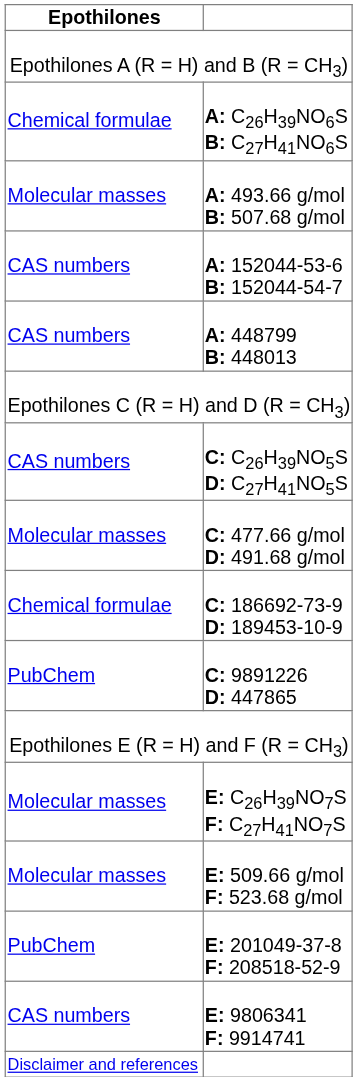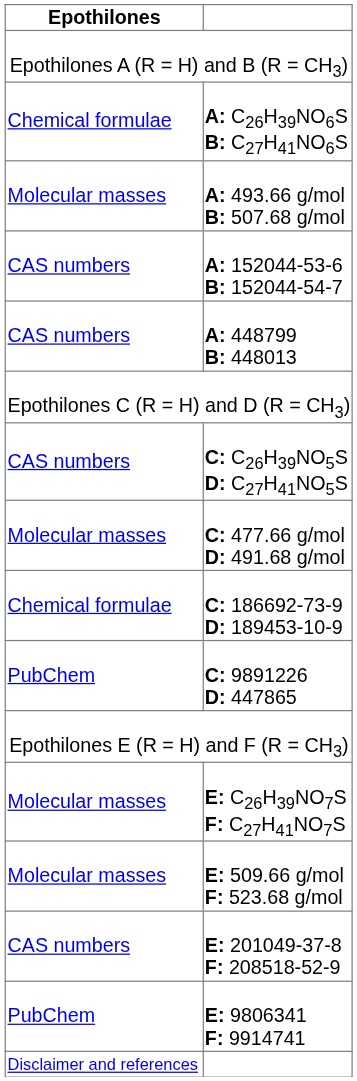(51, 945) PubChem -> (69, 945) CAS numbers
(69, 1015) CAS numbers -> (51, 1015) PubChem
